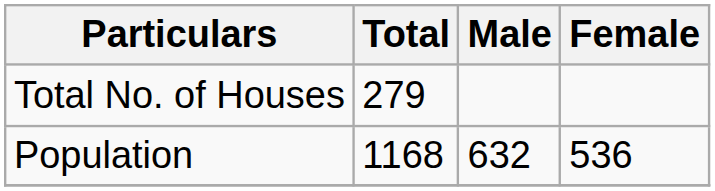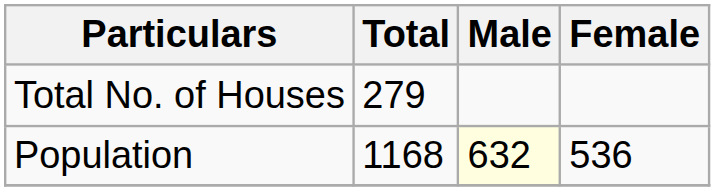(499, 154) no background -> (499, 154) lightyellow background
